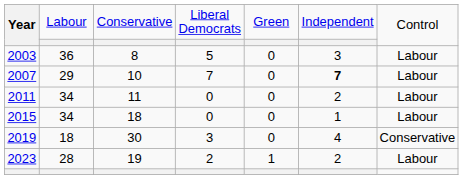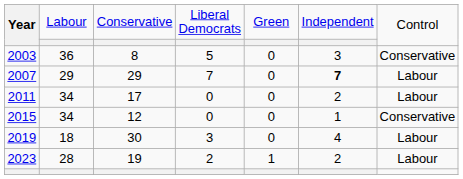(417, 55) Labour -> (417, 55) Conservative
(135, 76) 10 -> (135, 76) 29
(135, 96) 11 -> (135, 96) 17
(135, 117) 18 -> (135, 117) 12
(417, 117) Labour -> (417, 117) Conservative
(417, 138) Conservative -> (417, 138) Labour
